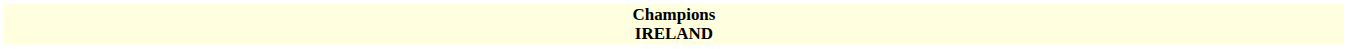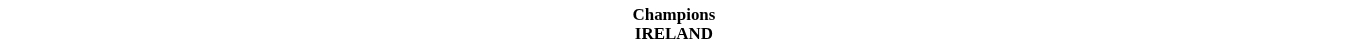(674, 24) lightyellow background -> (674, 24) no background
